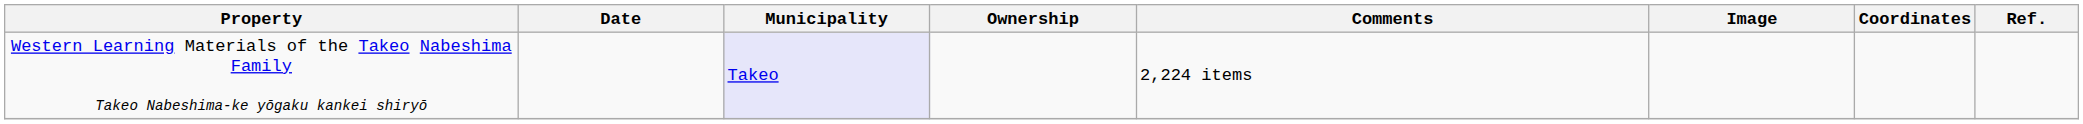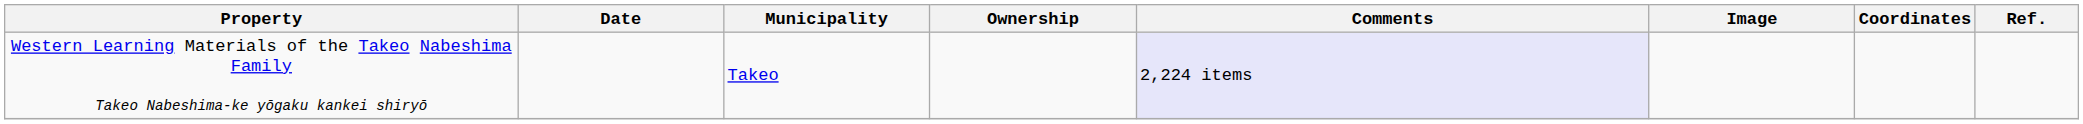(753, 76) lavender background -> (753, 76) no background
(1196, 76) no background -> (1196, 76) lavender background
